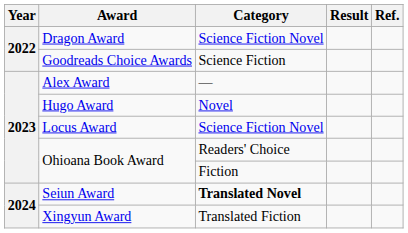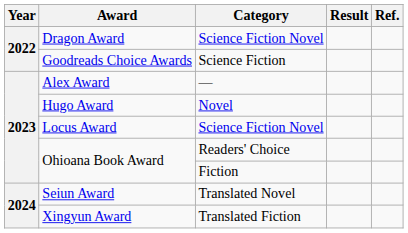(250, 194) bold -> (247, 194) normal
